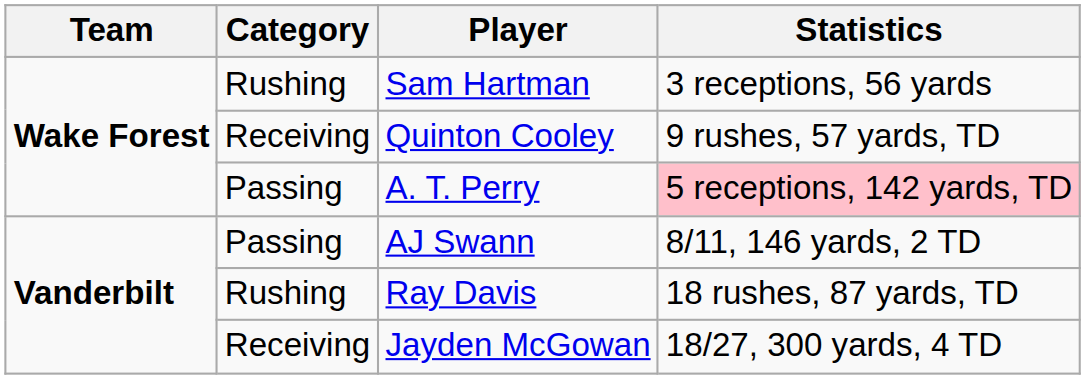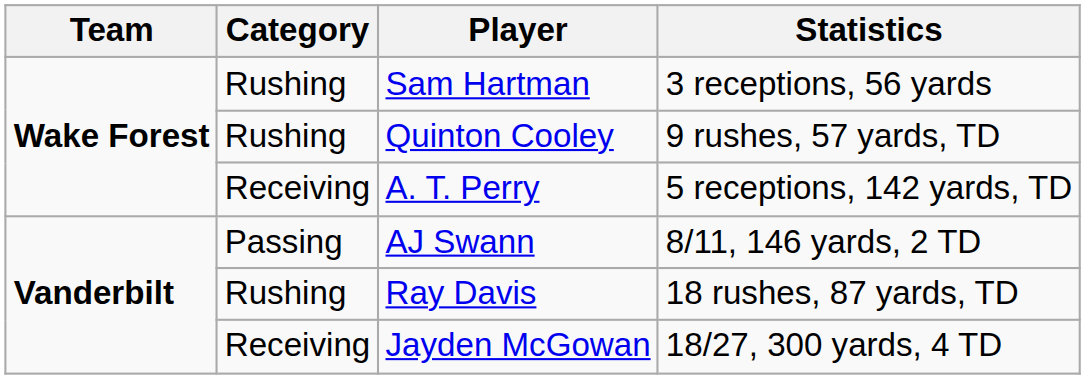(298, 135) Receiving -> (286, 135) Rushing
(284, 188) Passing -> (298, 188) Receiving
(869, 188) pink background -> (869, 188) no background
